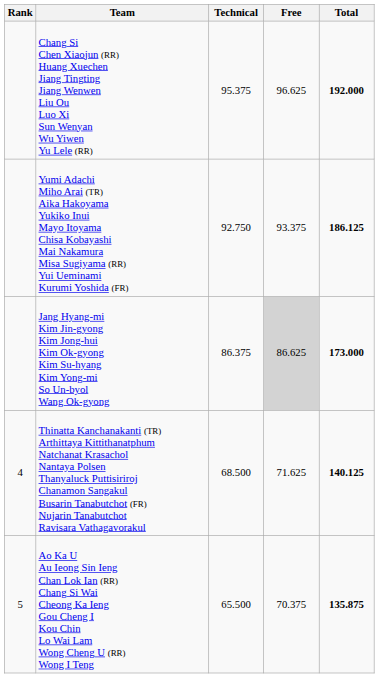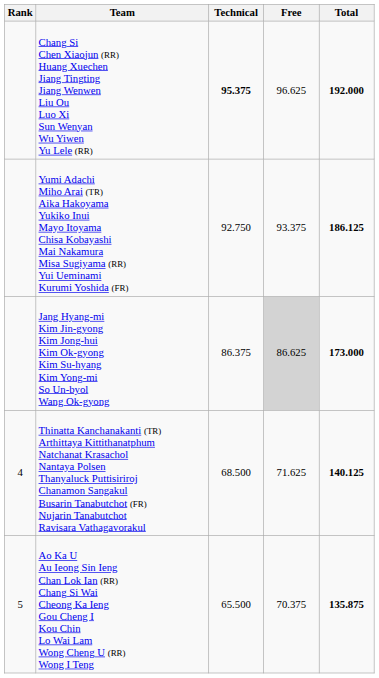(236, 90) normal -> (236, 90) bold
